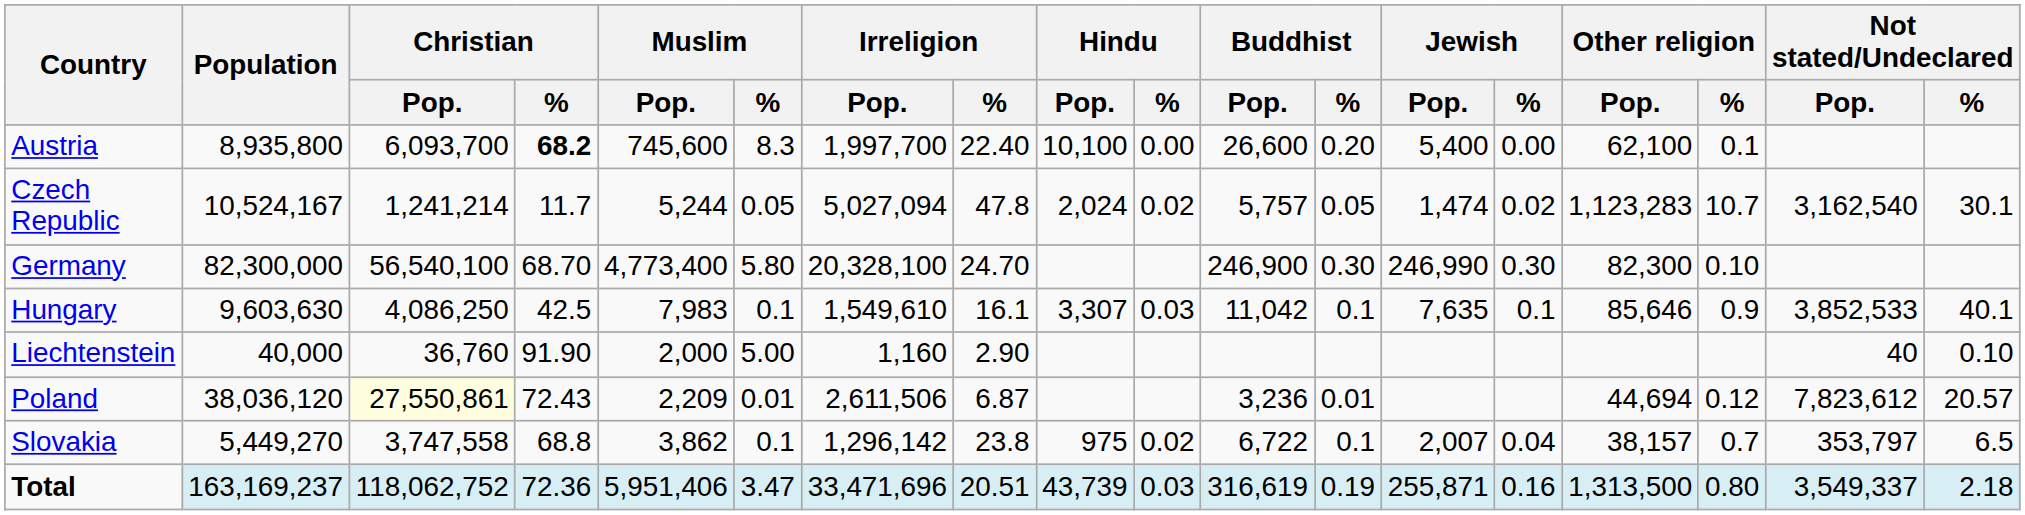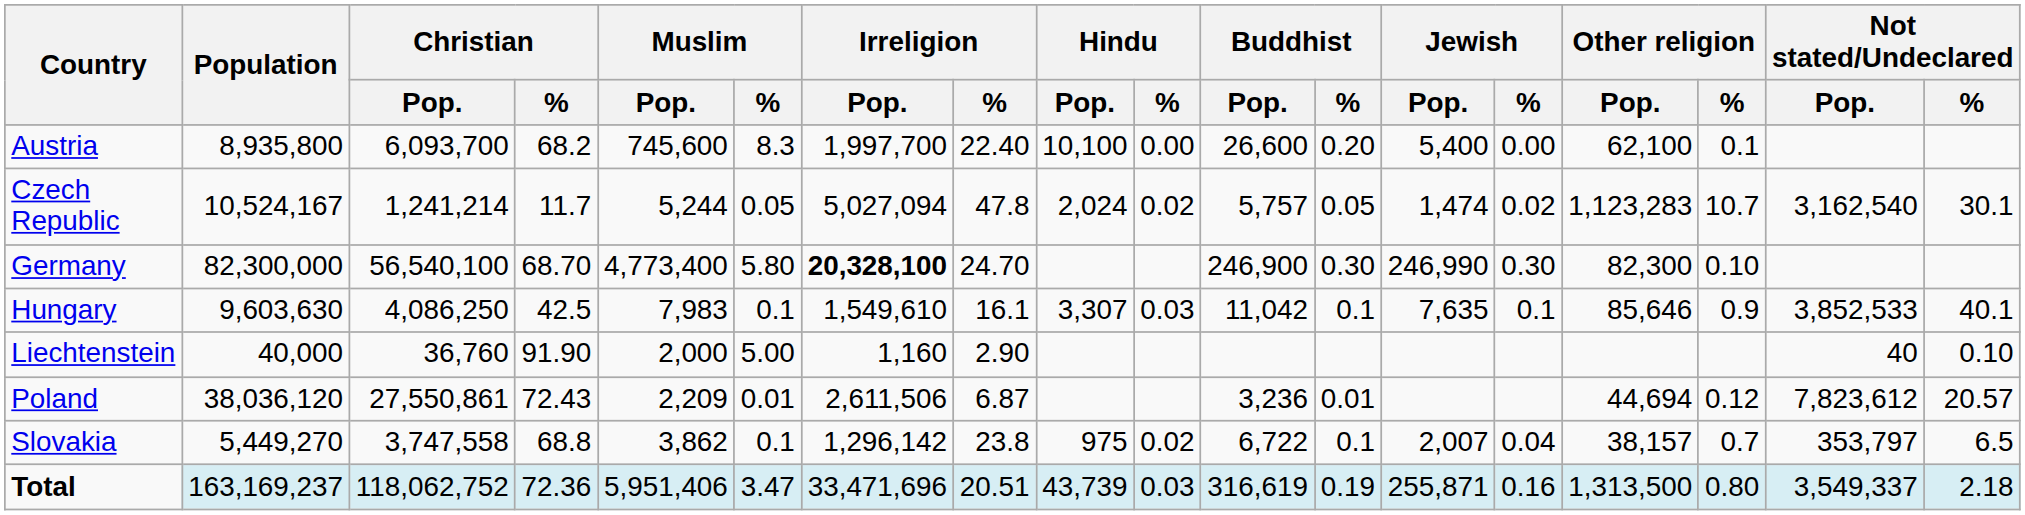(564, 146) bold -> (564, 146) normal
(877, 265) normal -> (877, 265) bold
(439, 398) lightyellow background -> (439, 398) no background
